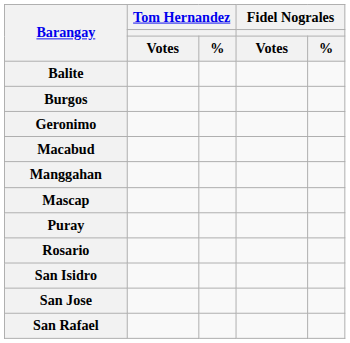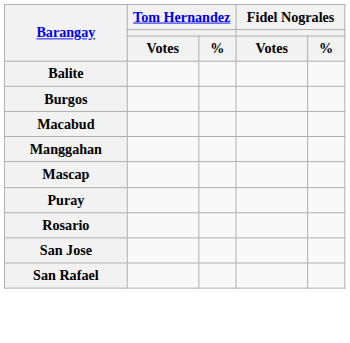- row: (66, 124)
- row: (66, 275)
